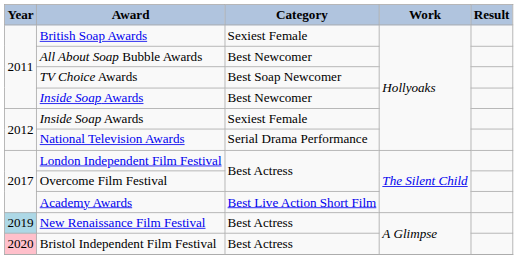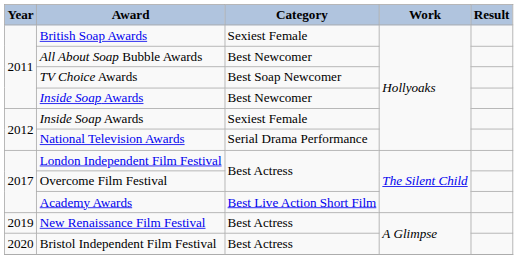(21, 222) lightblue background -> (21, 222) no background
(21, 243) pink background -> (21, 243) no background
